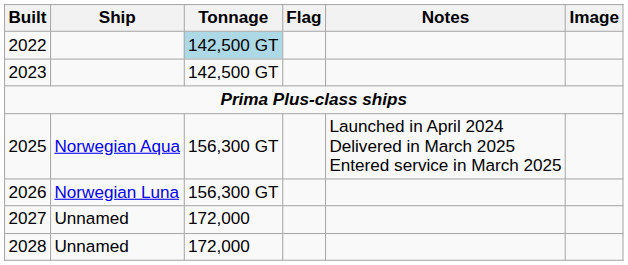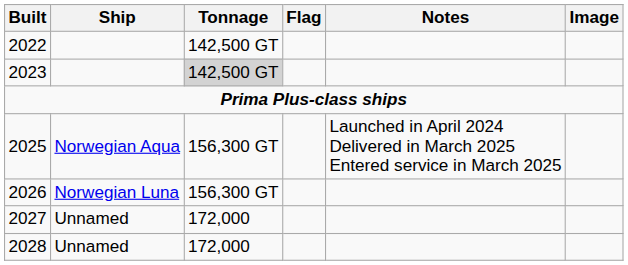(233, 45) lightblue background -> (233, 45) no background
(233, 72) no background -> (233, 72) lightgrey background
